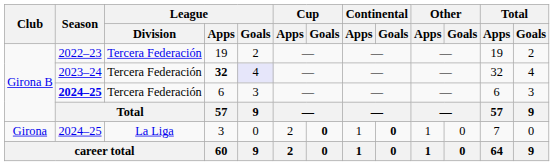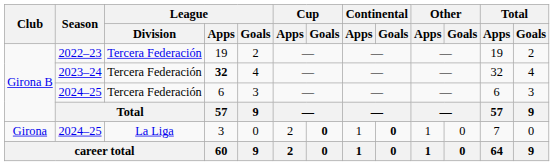(256, 72) lavender background -> (256, 72) no background
(80, 92) bold -> (80, 92) normal
